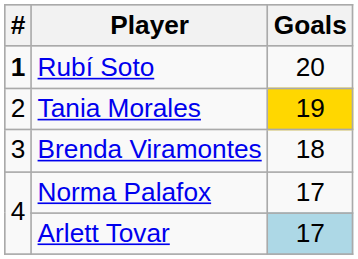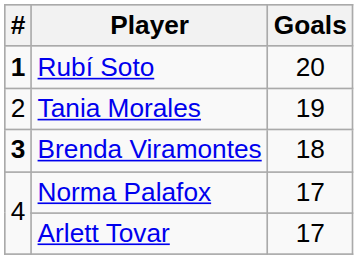(310, 108) gold background -> (310, 108) no background
(18, 150) normal -> (18, 150) bold
(310, 233) lightblue background -> (310, 233) no background
